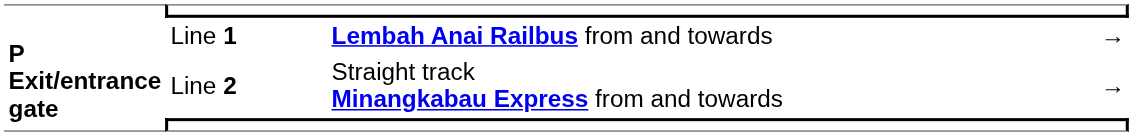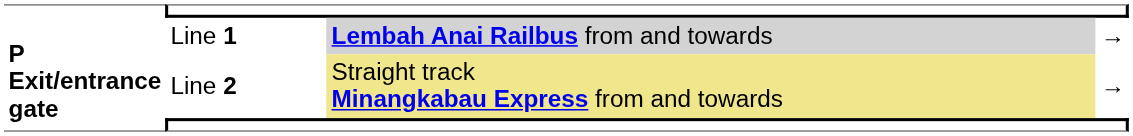(552, 35) no background -> (552, 35) lightgrey background
(557, 85) no background -> (557, 85) khaki background
